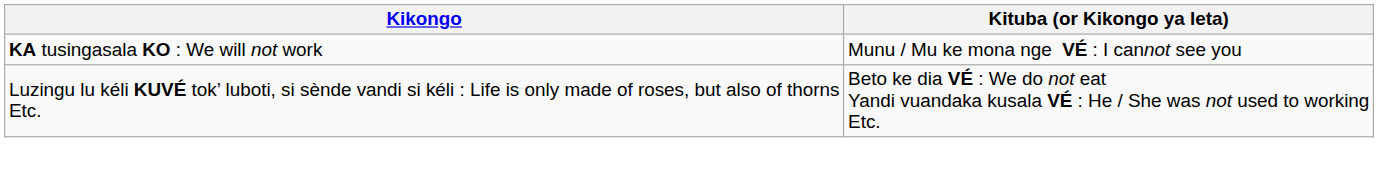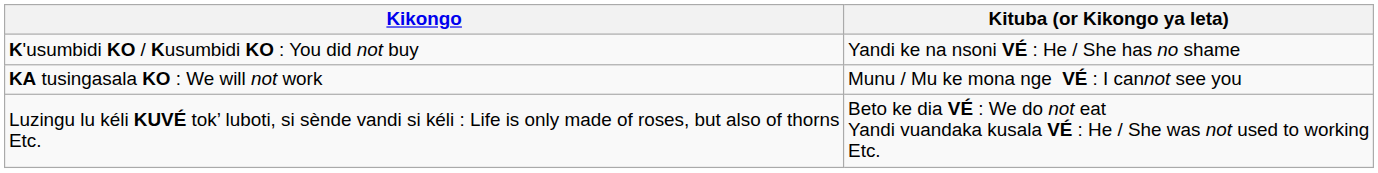+ row: (214, 49)
